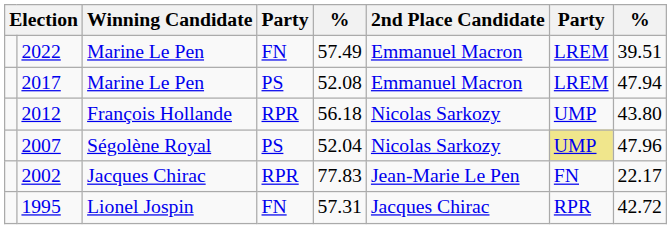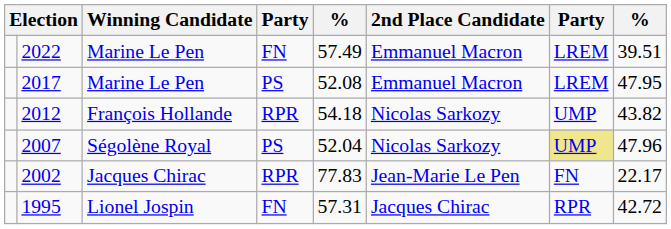(640, 82) 47.94 -> (640, 82) 47.95
(340, 113) 56.18 -> (340, 113) 54.18
(640, 113) 43.80 -> (640, 113) 43.82
